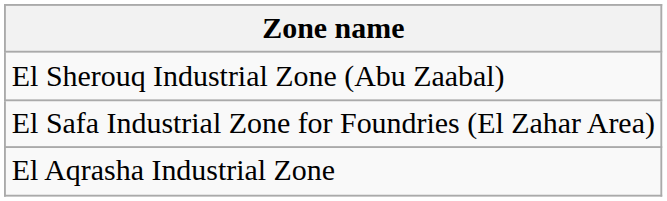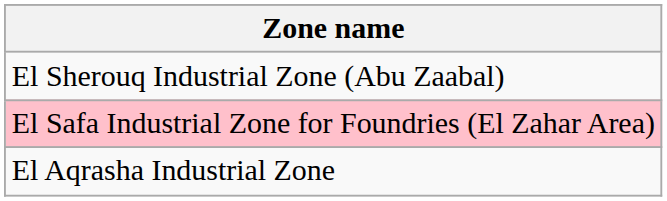(333, 123) no background -> (333, 123) pink background
